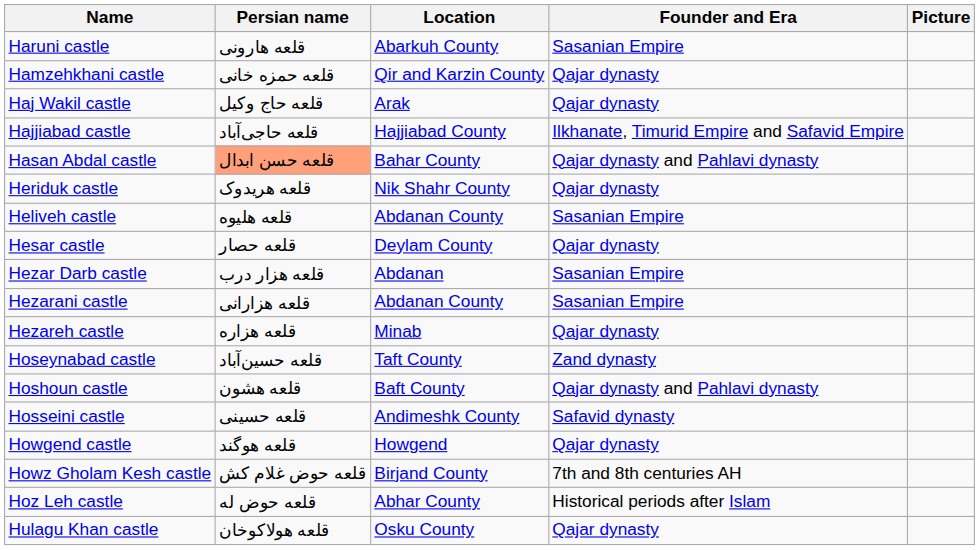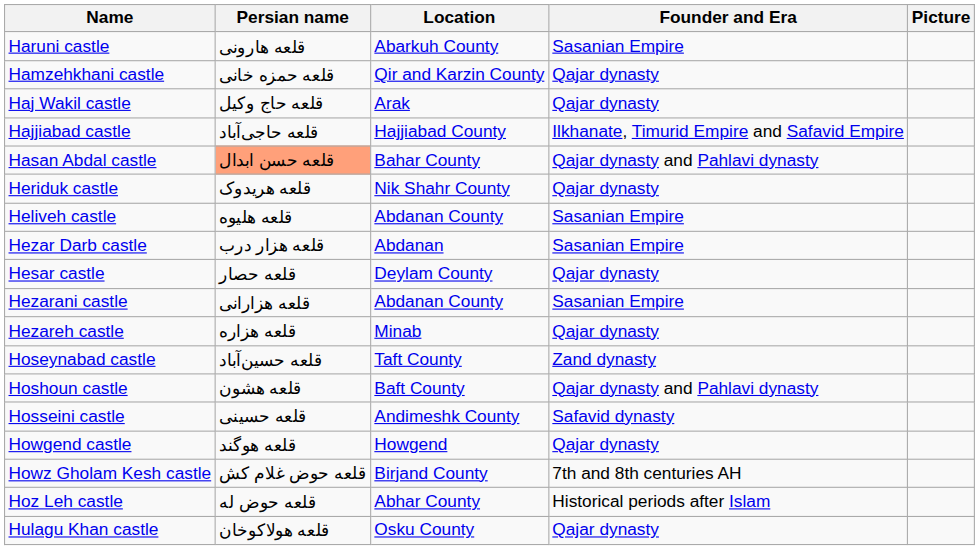rows swapped: (57, 245) <-> (78, 274)
